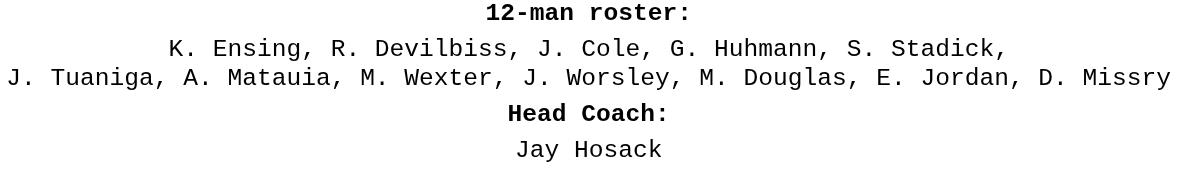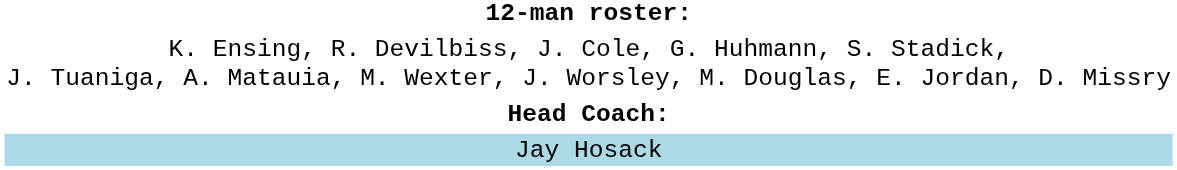(589, 150) no background -> (589, 150) lightblue background
